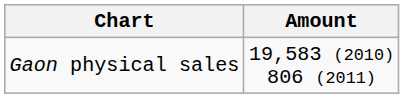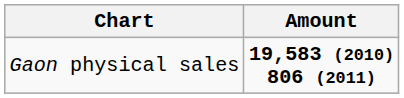(321, 66) normal -> (321, 66) bold
